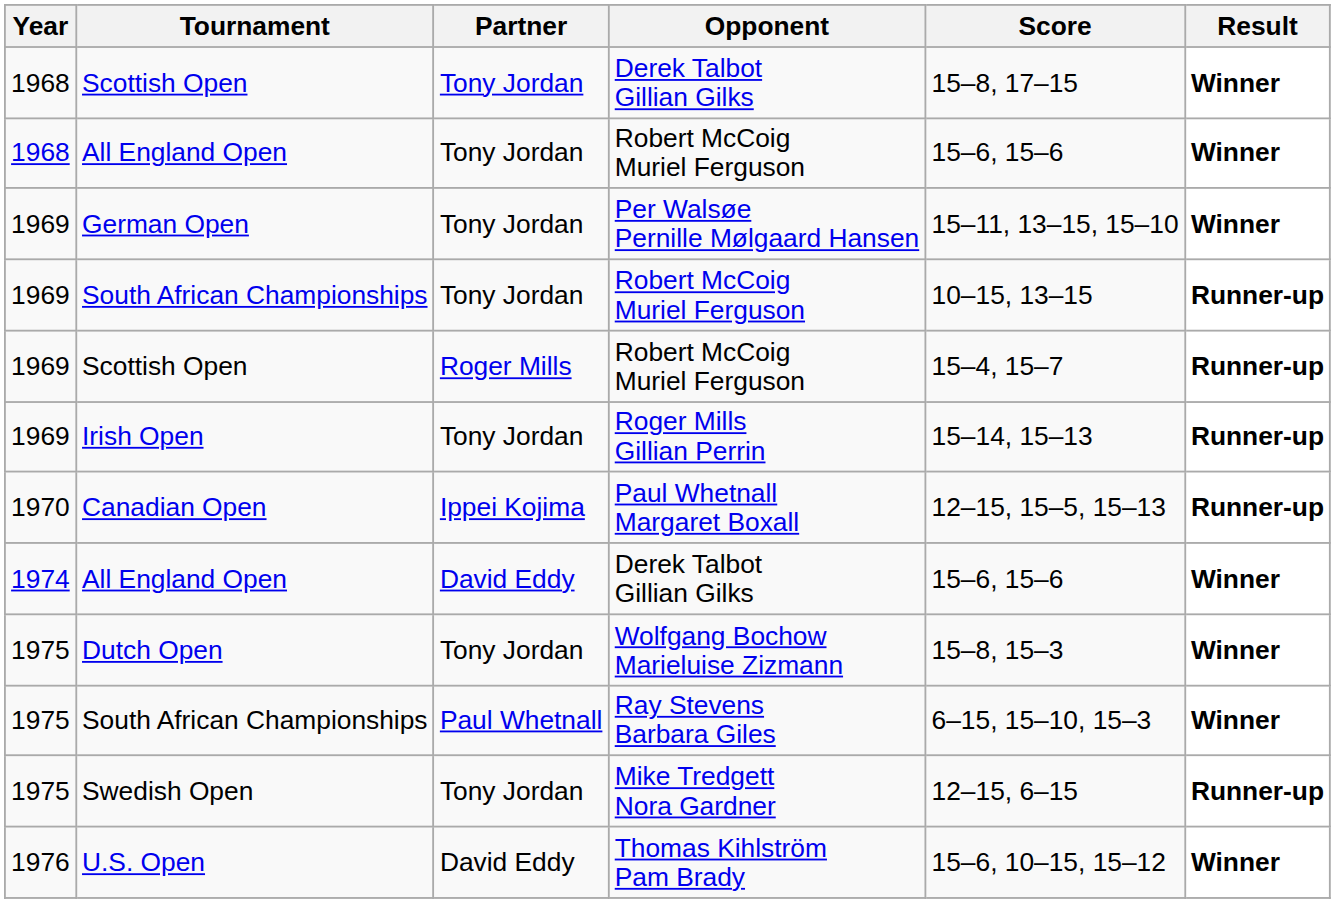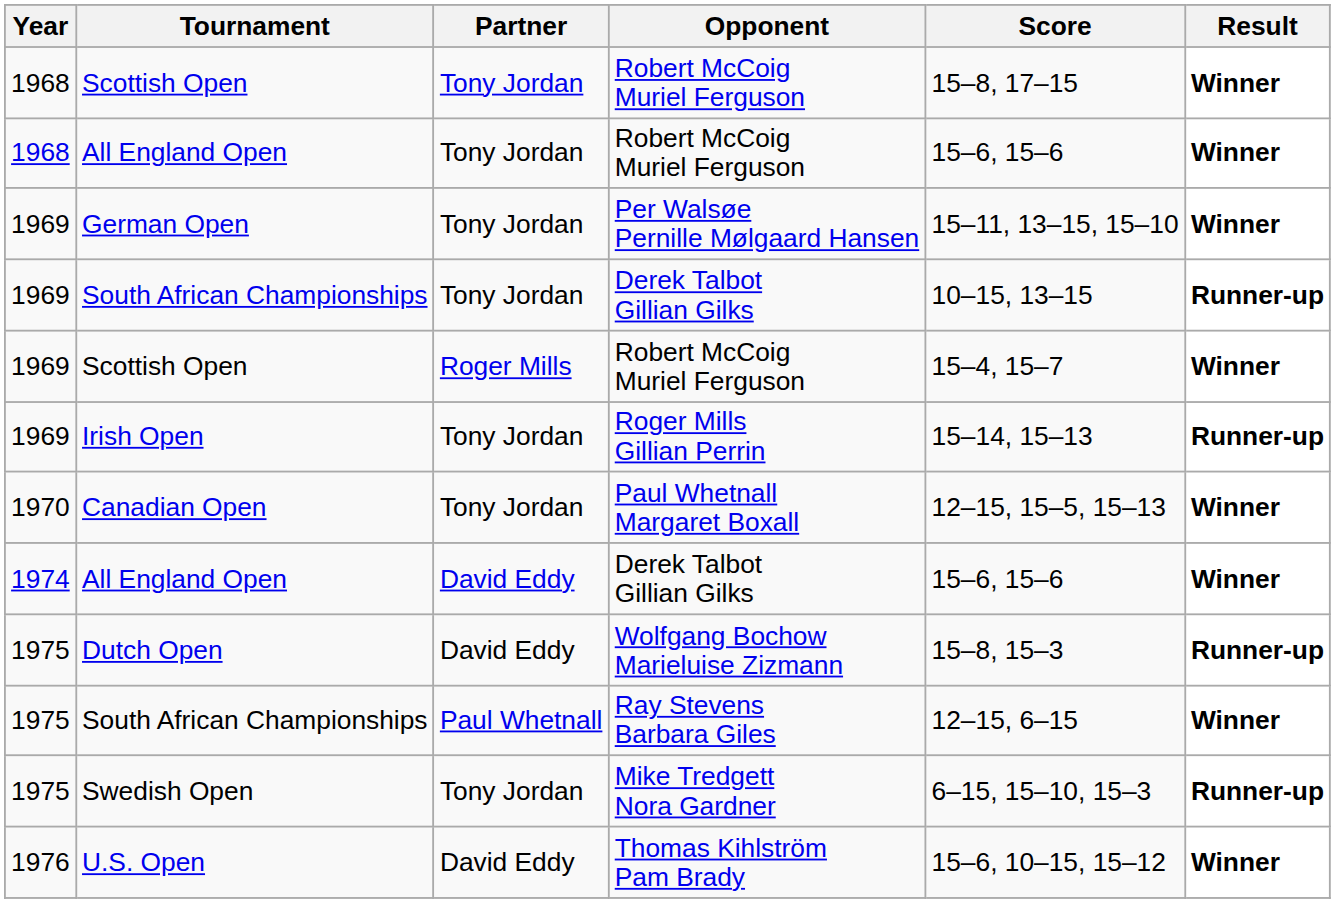(688, 82) Derek Talbot Gillian Gilks -> (710, 82) Robert McCoig Muriel Ferguson
(710, 295) Robert McCoig Muriel Ferguson -> (688, 295) Derek Talbot Gillian Gilks
(1257, 366) Runner-up -> (1235, 366) Winner
(512, 508) Ippei Kojima -> (512, 508) Tony Jordan
(1257, 508) Runner-up -> (1235, 508) Winner
(512, 650) Tony Jordan -> (507, 650) David Eddy
(1235, 650) Winner -> (1257, 650) Runner-up
(1041, 721) 6–15, 15–10, 15–3 -> (1005, 721) 12–15, 6–15
(1005, 792) 12–15, 6–15 -> (1041, 792) 6–15, 15–10, 15–3
